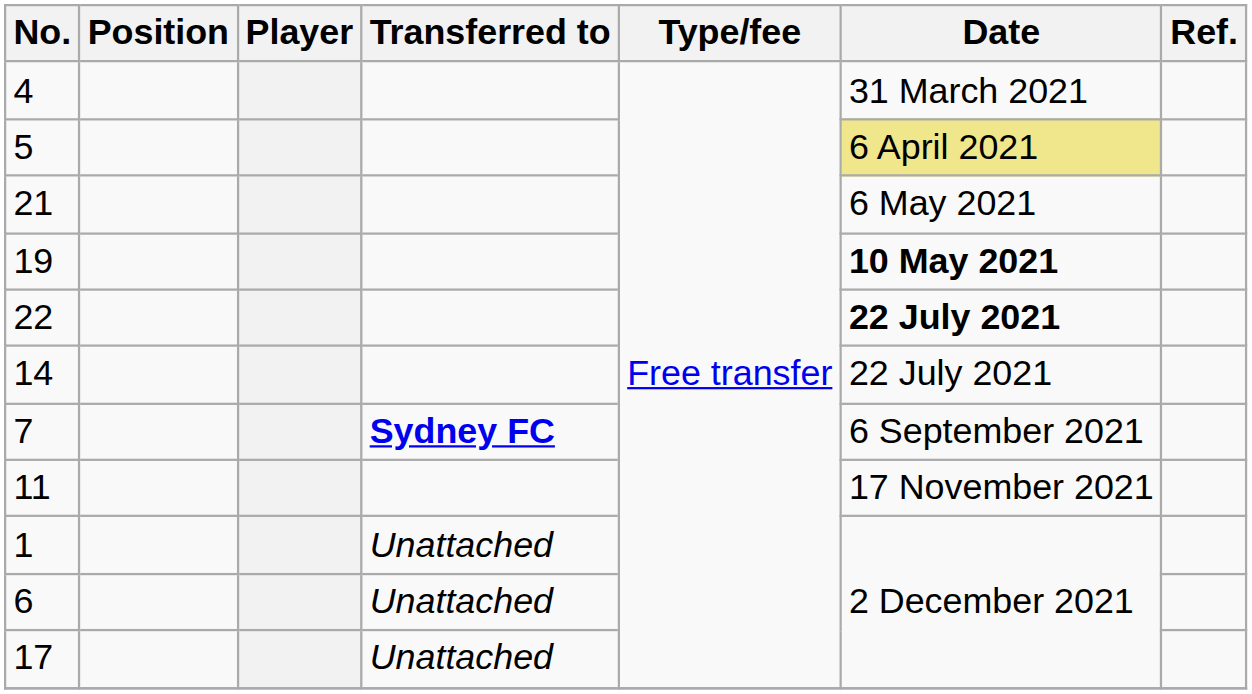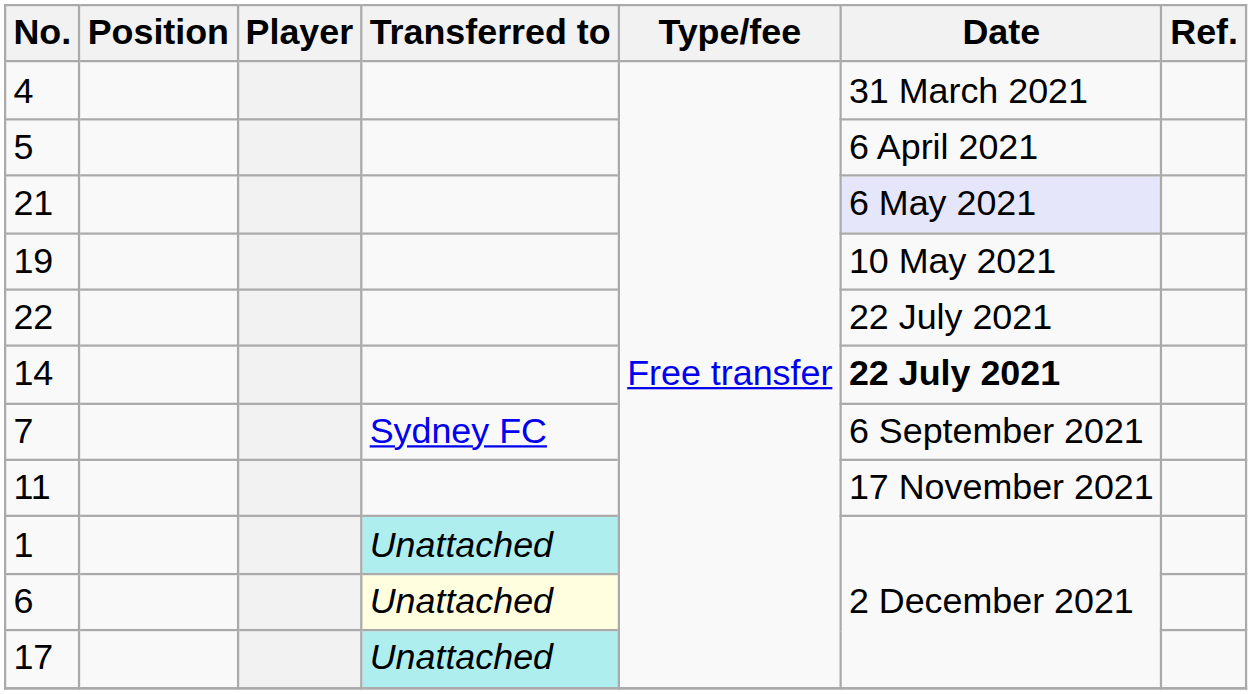(944, 146) khaki background -> (944, 146) no background
(943, 203) no background -> (943, 203) lavender background
(954, 260) bold -> (953, 260) normal
(955, 317) bold -> (951, 317) normal
(951, 373) normal -> (955, 373) bold
(462, 430) bold -> (458, 430) normal
(461, 544) no background -> (461, 544) paleturquoise background
(461, 601) no background -> (461, 601) lightyellow background
(461, 658) no background -> (461, 658) paleturquoise background
